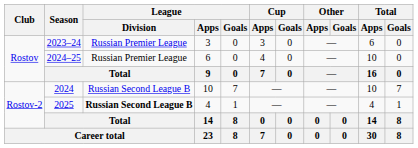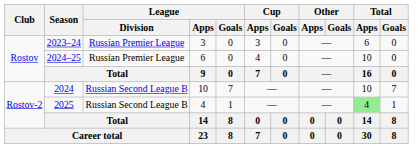(139, 105) bold -> (137, 105) normal
(372, 105) no background -> (367, 105) lightgreen background
